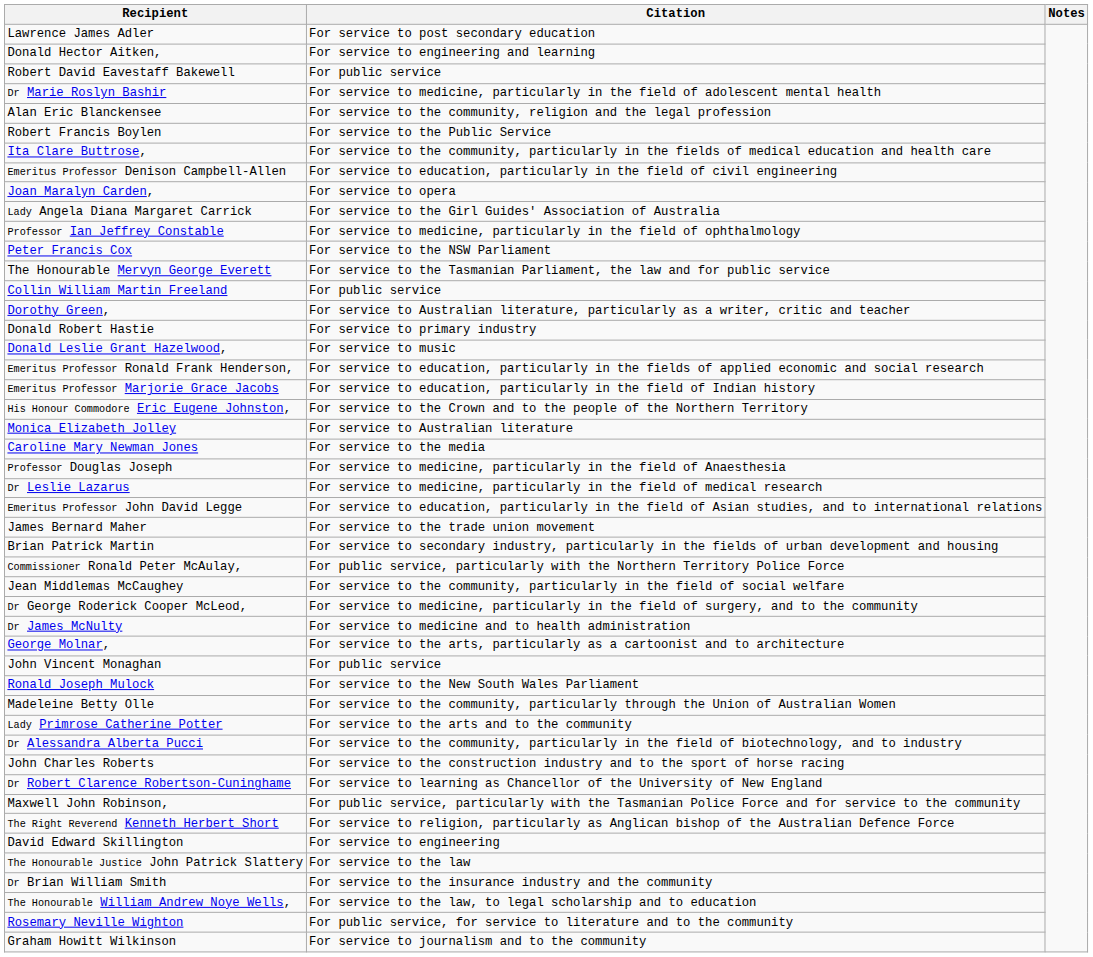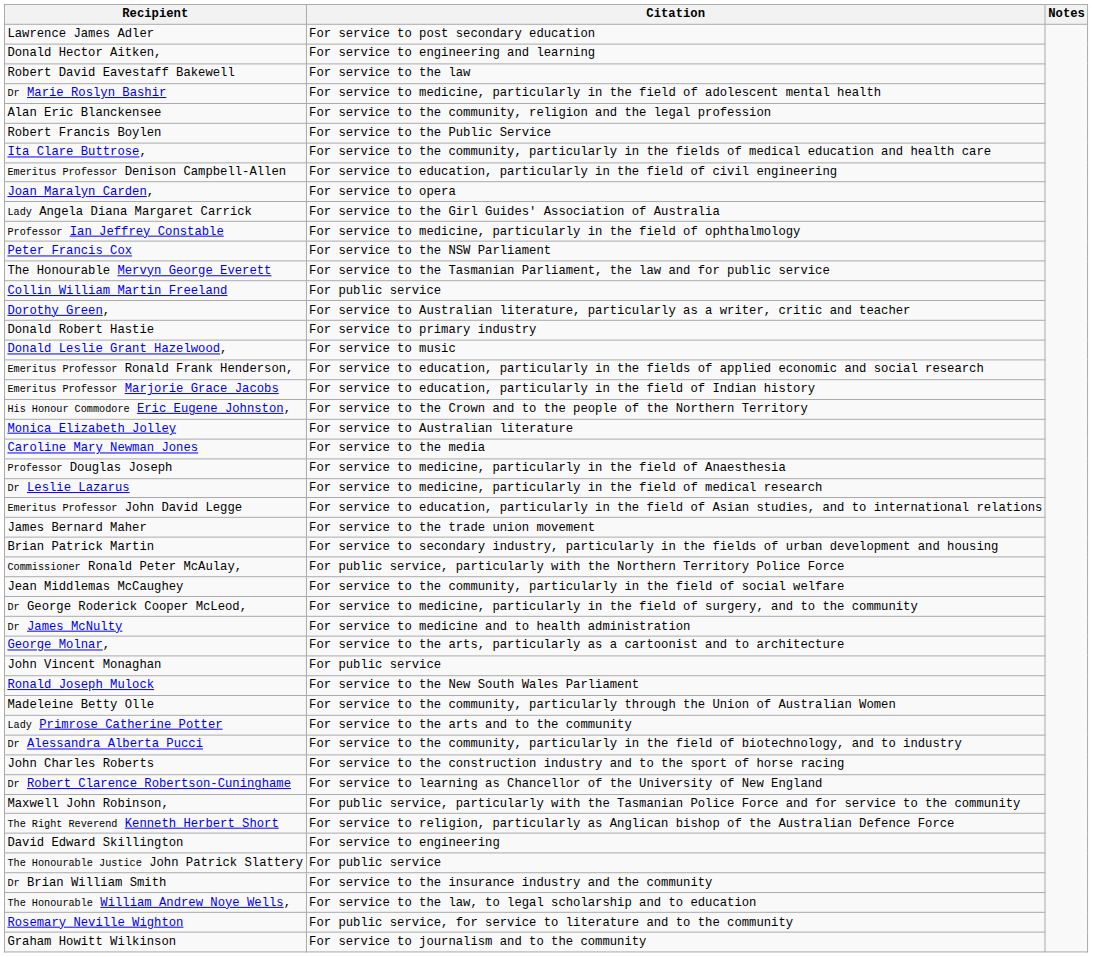(375, 74) For public service -> (390, 74) For service to the law
(390, 863) For service to the law -> (375, 863) For public service
